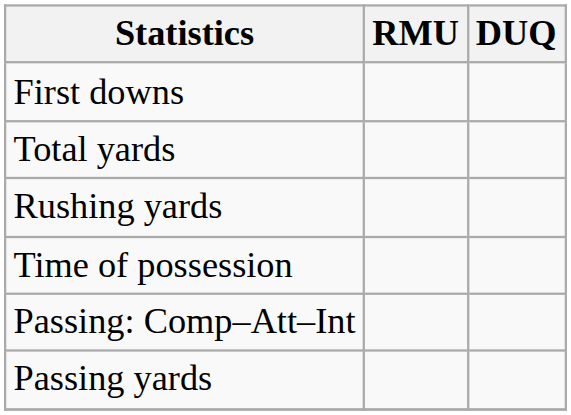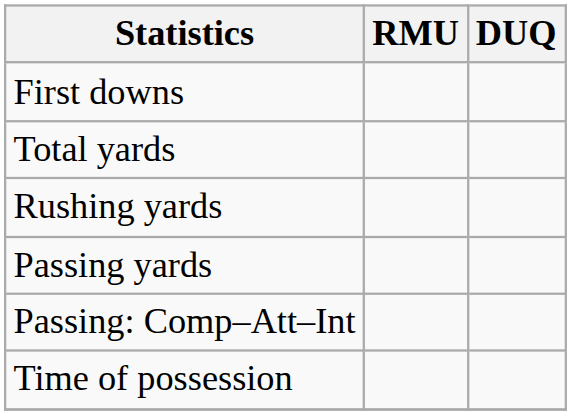rows swapped: (113, 379) <-> (153, 264)
